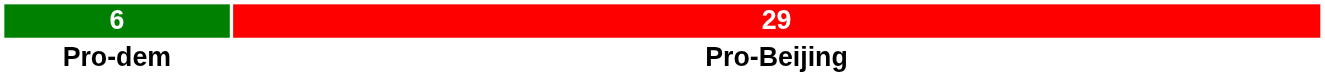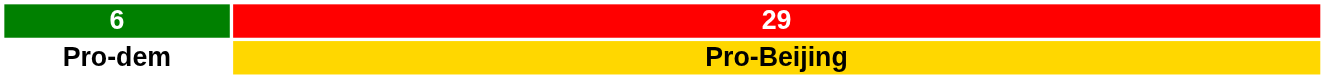(776, 57) no background -> (776, 57) gold background
